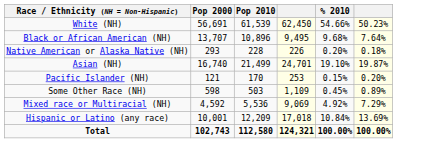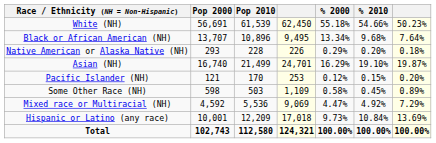+ column: (335, 11)
